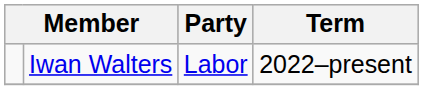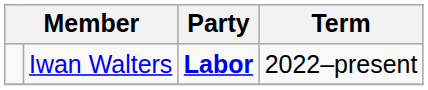(216, 63) normal -> (218, 63) bold
